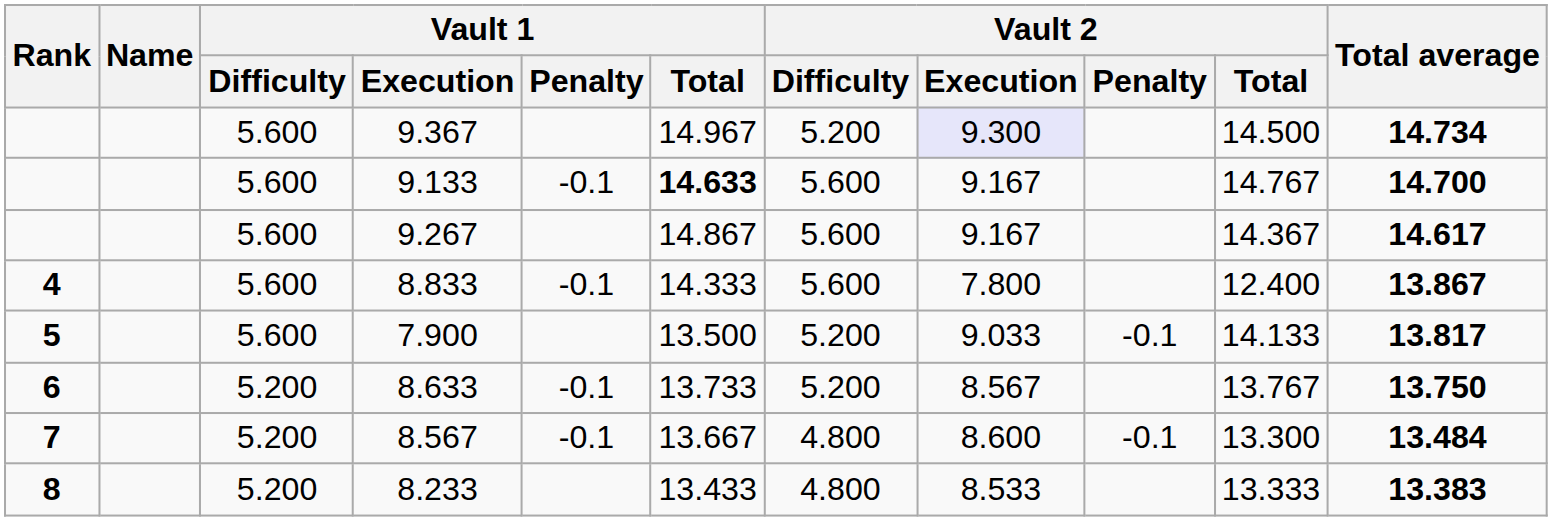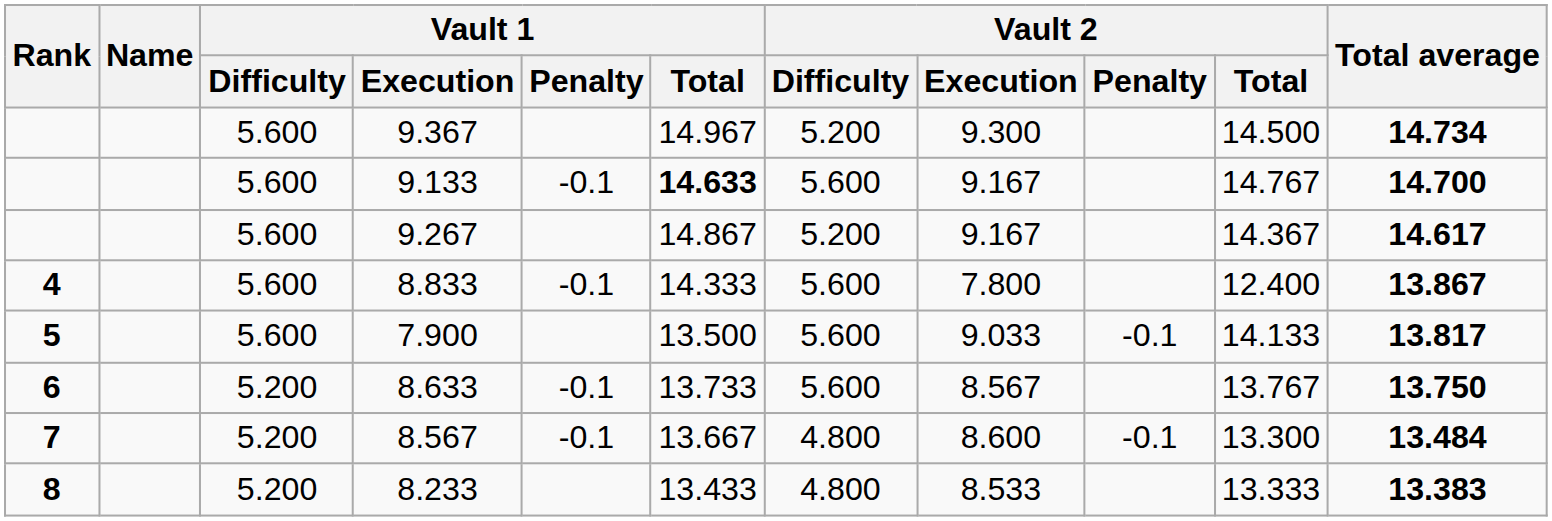(1001, 132) lavender background -> (1001, 132) no background
(840, 234) 5.600 -> (840, 234) 5.200
(840, 336) 5.200 -> (840, 336) 5.600
(840, 387) 5.200 -> (840, 387) 5.600
